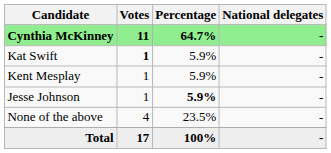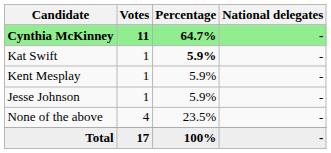(146, 55) bold -> (146, 55) normal
(203, 55) normal -> (202, 55) bold
(202, 96) bold -> (203, 96) normal
